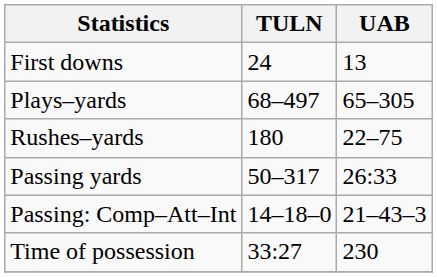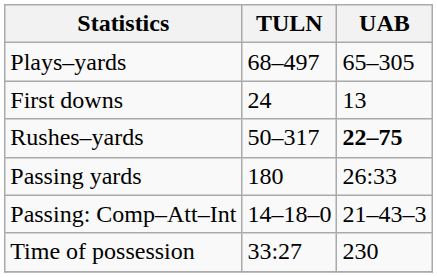rows swapped: (67, 61) <-> (68, 99)
(265, 137) 180 -> (283, 137) 50–317
(372, 137) normal -> (372, 137) bold
(283, 175) 50–317 -> (265, 175) 180
